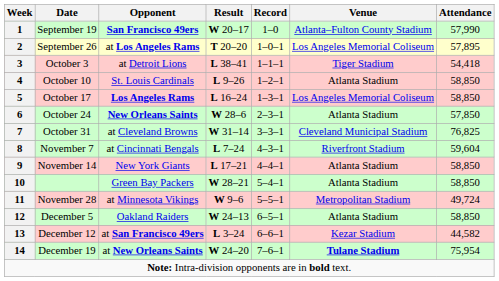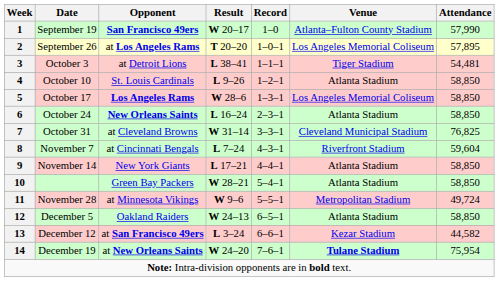(465, 64) 54,418 -> (465, 64) 54,481
(229, 98) L 16–24 -> (229, 98) W 28–6
(229, 115) W 28–6 -> (229, 115) L 16–24
(465, 115) 57,850 -> (465, 115) 58,850
